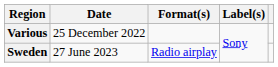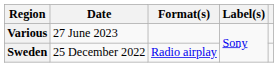(99, 33) 25 December 2022 -> (85, 33) 27 June 2023
(85, 52) 27 June 2023 -> (99, 52) 25 December 2022
